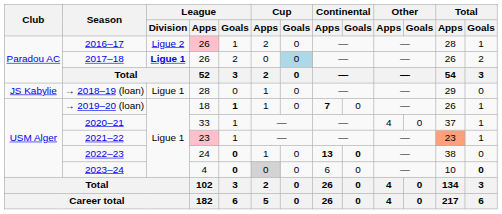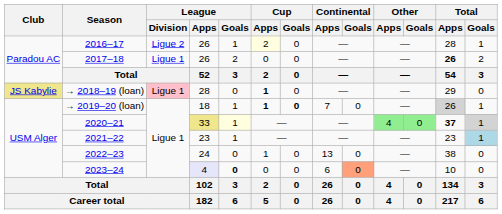(204, 43) pink background -> (204, 43) no background
(266, 43) no background -> (266, 43) lightyellow background
(168, 59) bold -> (168, 59) normal
(296, 59) lightblue background -> (296, 59) no background
(450, 59) normal -> (450, 59) bold
(33, 91) no background -> (33, 91) khaki background
(168, 91) no background -> (168, 91) pink background
(266, 91) normal -> (266, 91) bold
(235, 106) bold -> (235, 106) normal
(266, 106) normal -> (266, 106) bold
(296, 106) normal -> (296, 106) bold
(327, 106) bold -> (327, 106) normal
(450, 106) no background -> (450, 106) lightgrey background
(204, 122) no background -> (204, 122) khaki background
(235, 122) no background -> (235, 122) lightyellow background
(389, 122) no background -> (389, 122) lightgreen background
(420, 122) no background -> (420, 122) lightgreen background
(450, 122) normal -> (450, 122) bold
(481, 122) no background -> (481, 122) lightgrey background
(204, 138) pink background -> (204, 138) no background
(450, 138) lightsalmon background -> (450, 138) no background
(481, 138) no background -> (481, 138) lightblue background
(235, 153) bold -> (235, 153) normal
(327, 153) bold -> (327, 153) normal
(358, 153) bold -> (358, 153) normal
(204, 169) no background -> (204, 169) lavender background
(266, 169) lightgrey background -> (266, 169) no background
(358, 169) no background -> (358, 169) lightsalmon background
(481, 169) bold -> (481, 169) normal
